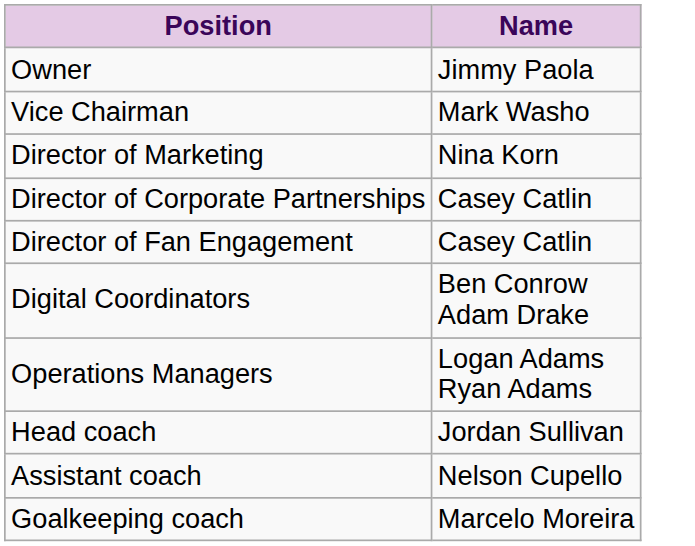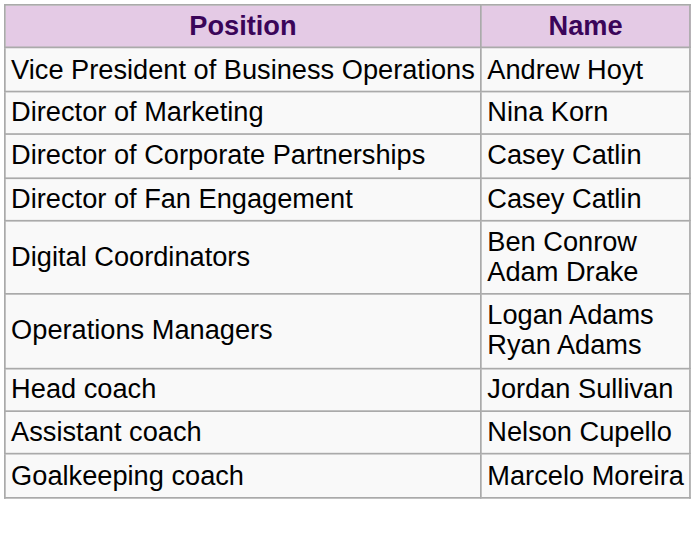- row: (51, 69)
- row: (100, 112)
+ row: (243, 69)
